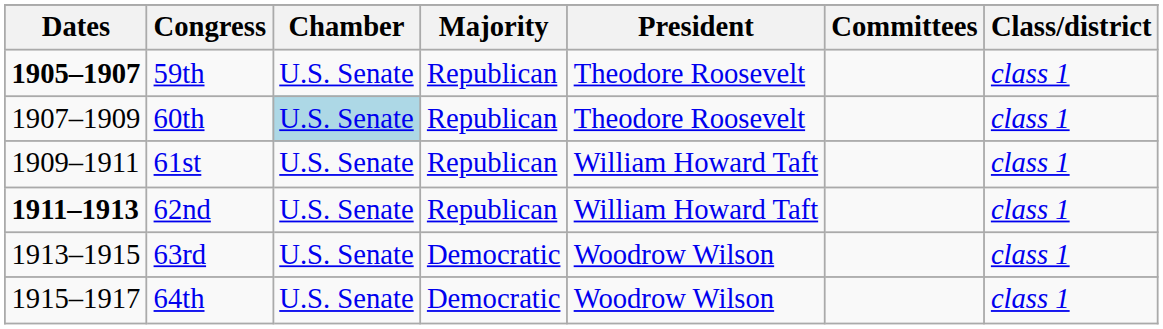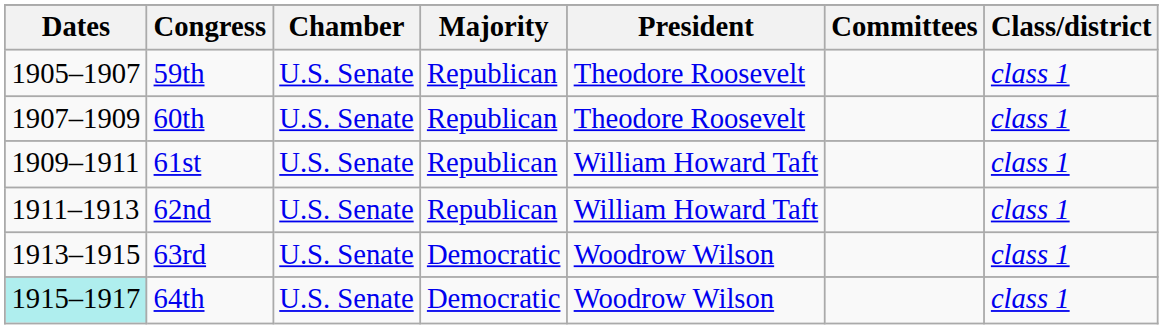(76, 72) bold -> (76, 72) normal
(346, 118) lightblue background -> (346, 118) no background
(75, 208) bold -> (75, 208) normal
(76, 299) no background -> (76, 299) paleturquoise background
